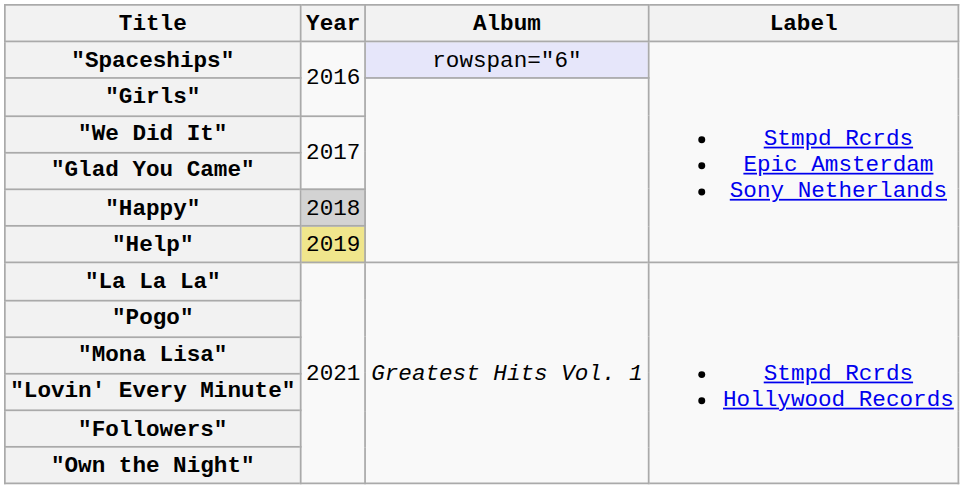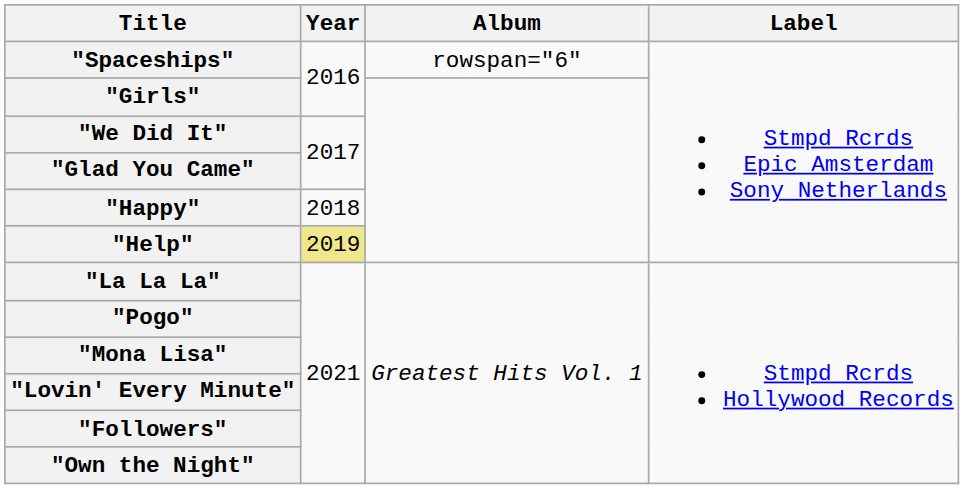(507, 60) lavender background -> (507, 60) no background
(333, 208) lightgrey background -> (333, 208) no background
